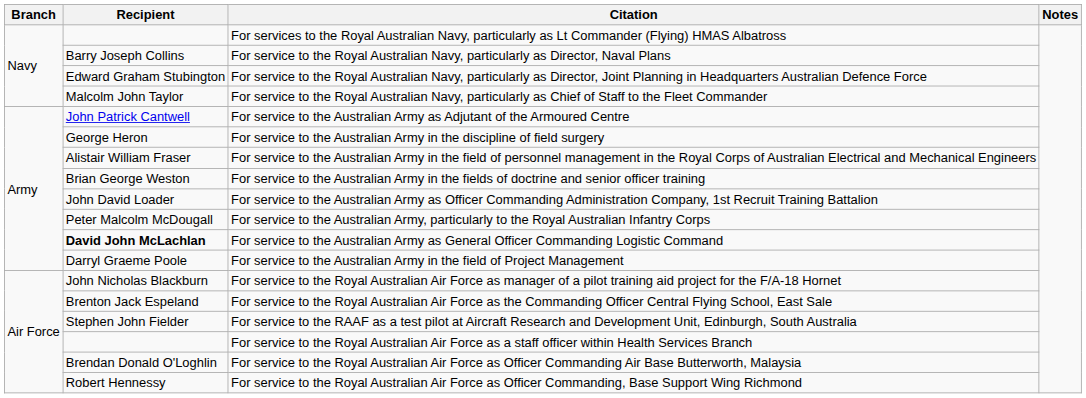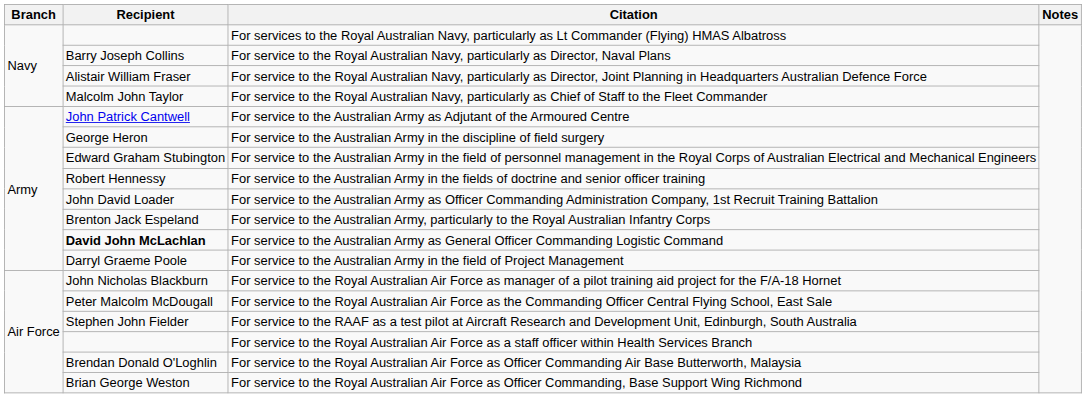(145, 76) Edward Graham Stubington -> (128, 76) Alistair William Fraser
(128, 158) Alistair William Fraser -> (145, 158) Edward Graham Stubington
(128, 178) Brian George Weston -> (116, 178) Robert Hennessy
(139, 219) Peter Malcolm McDougall -> (132, 219) Brenton Jack Espeland
(132, 301) Brenton Jack Espeland -> (139, 301) Peter Malcolm McDougall
(116, 383) Robert Hennessy -> (128, 383) Brian George Weston
